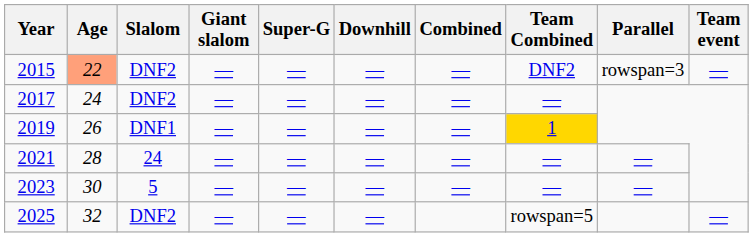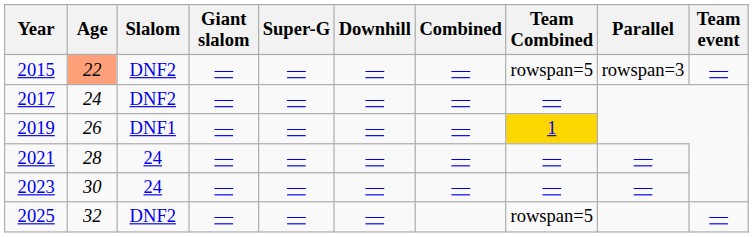(552, 69) DNF2 -> (552, 69) rowspan=5
(153, 187) 5 -> (153, 187) 24
